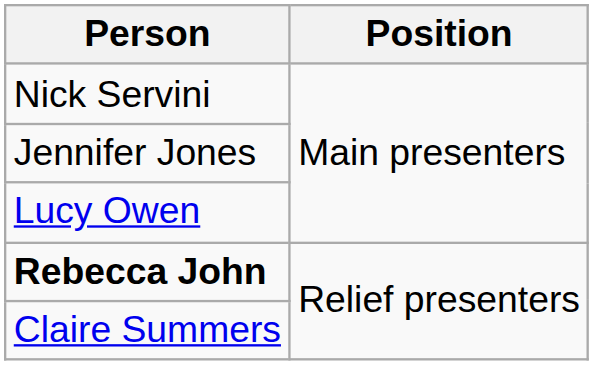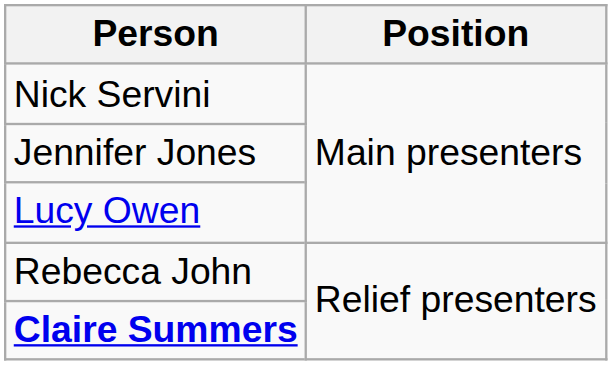(140, 270) bold -> (133, 270) normal
(147, 329) normal -> (156, 329) bold
